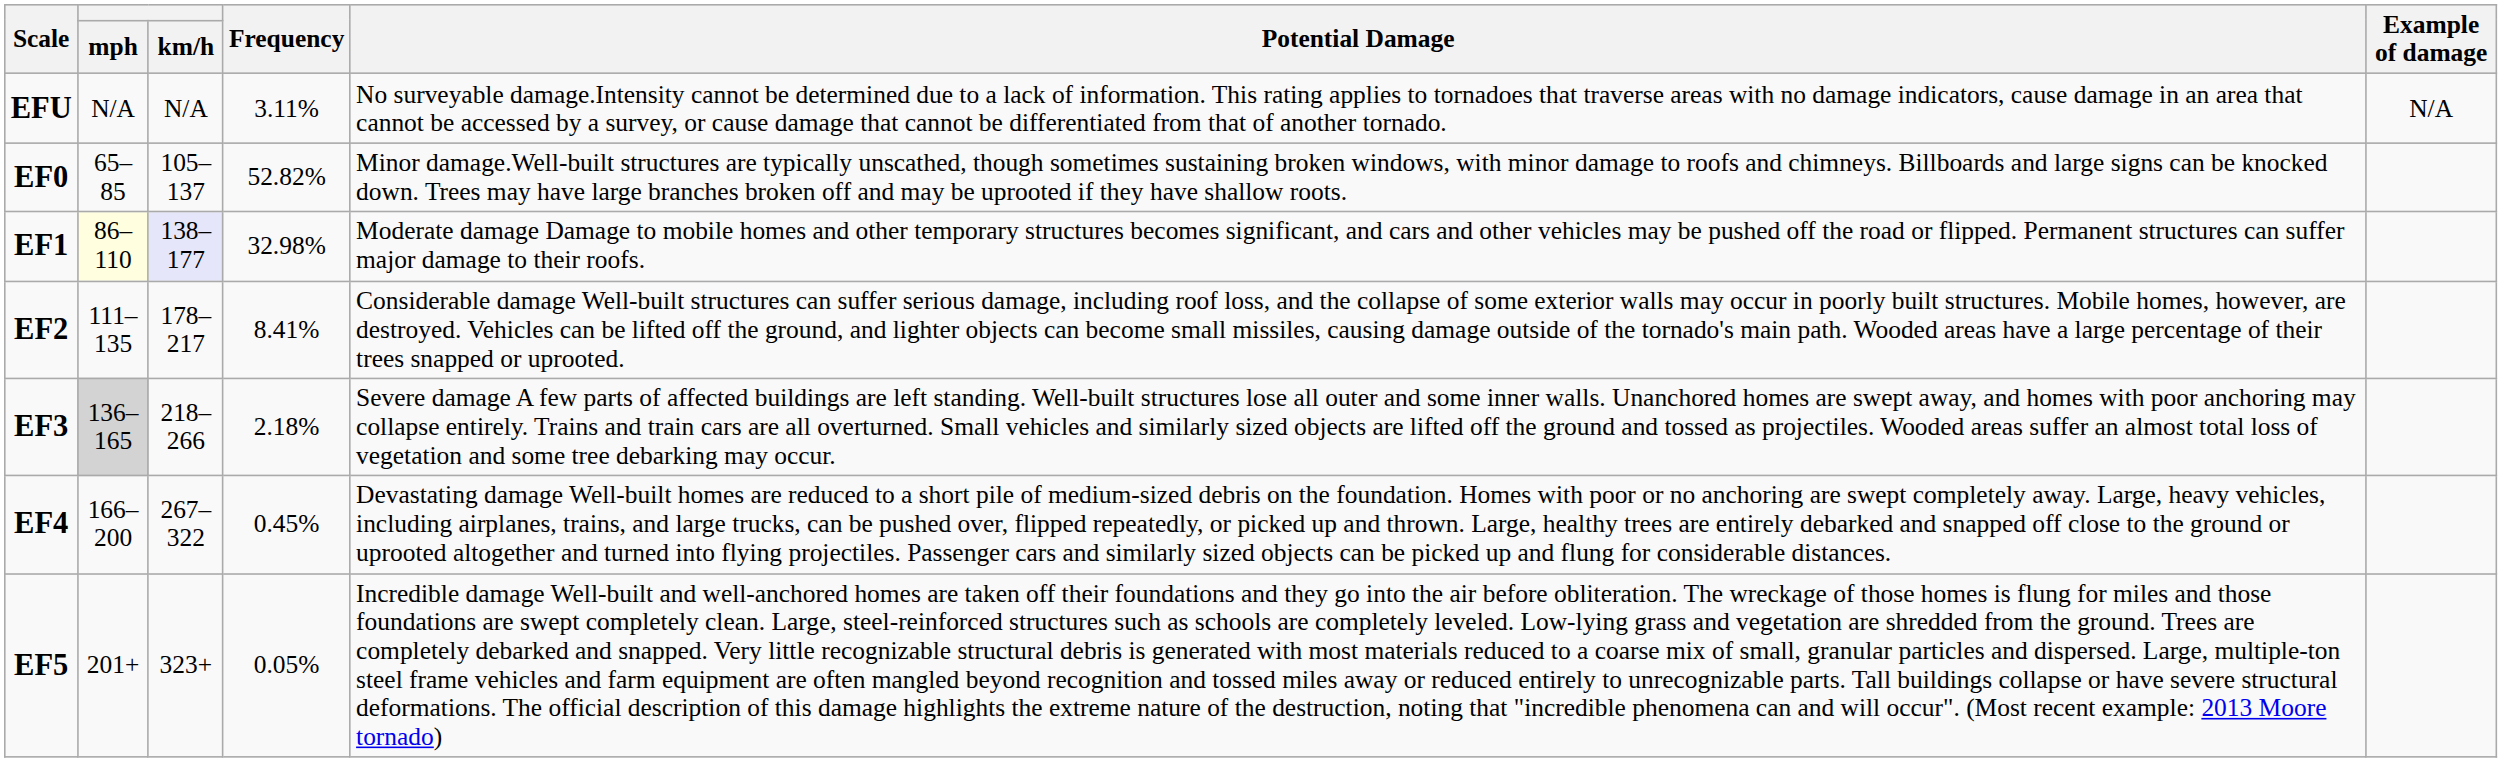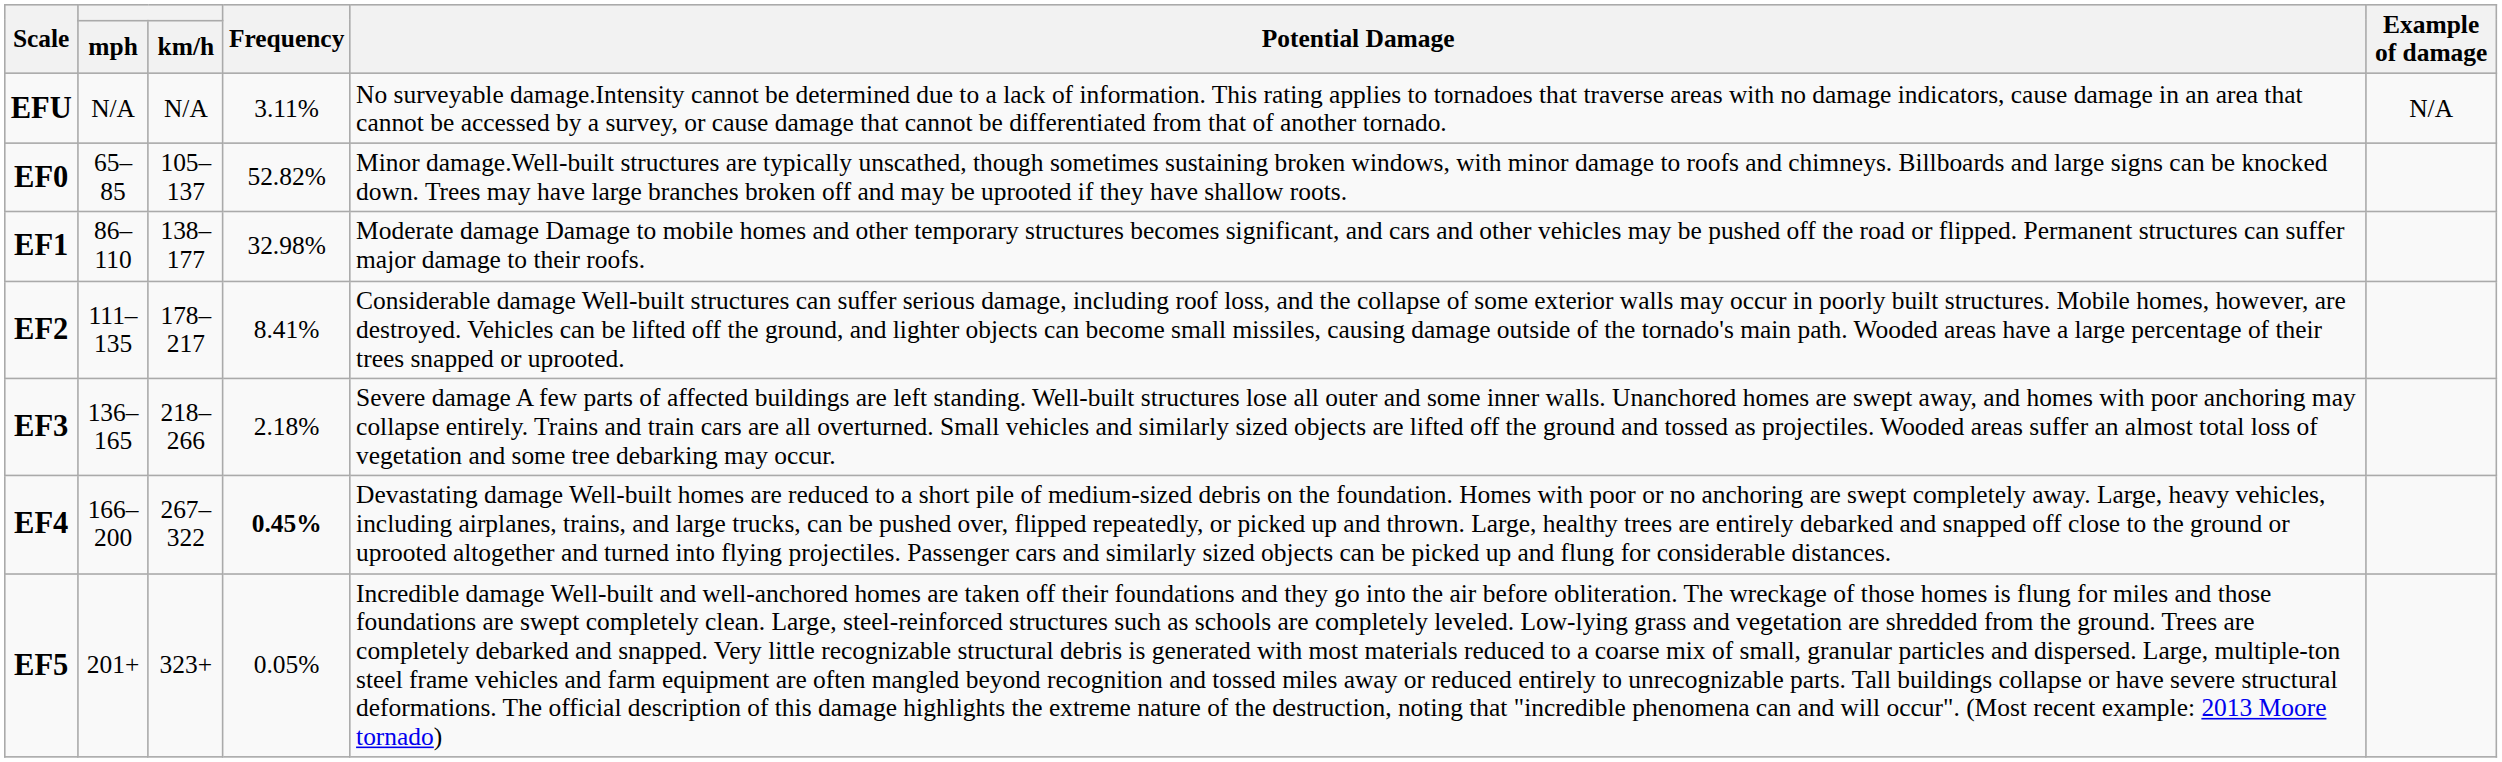(113, 245) lightyellow background -> (113, 245) no background
(186, 245) lavender background -> (186, 245) no background
(113, 426) lightgrey background -> (113, 426) no background
(287, 524) normal -> (287, 524) bold
